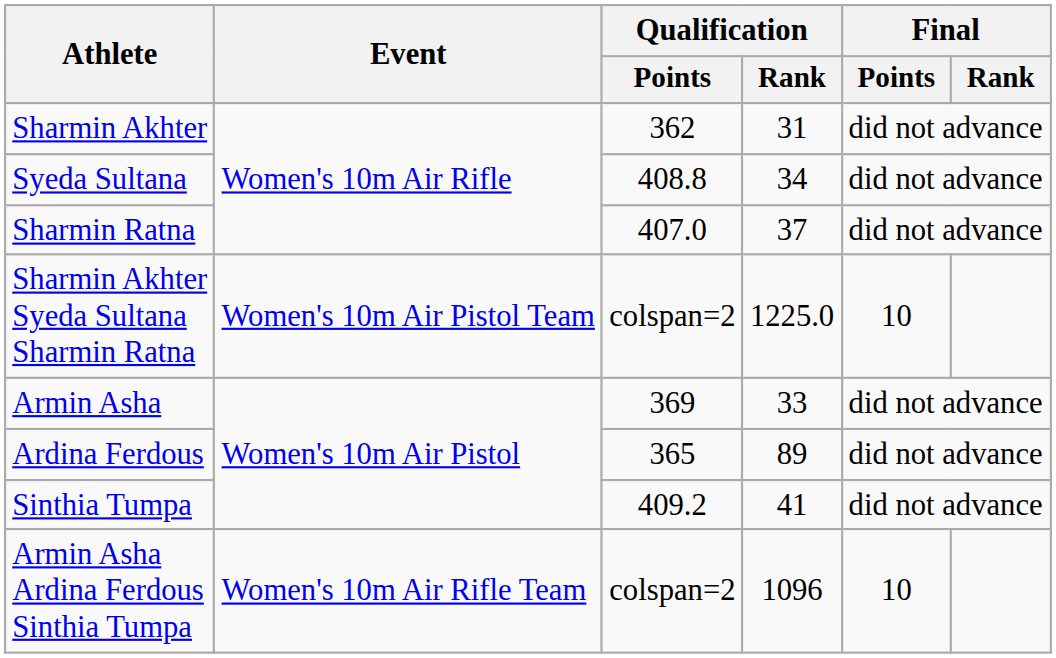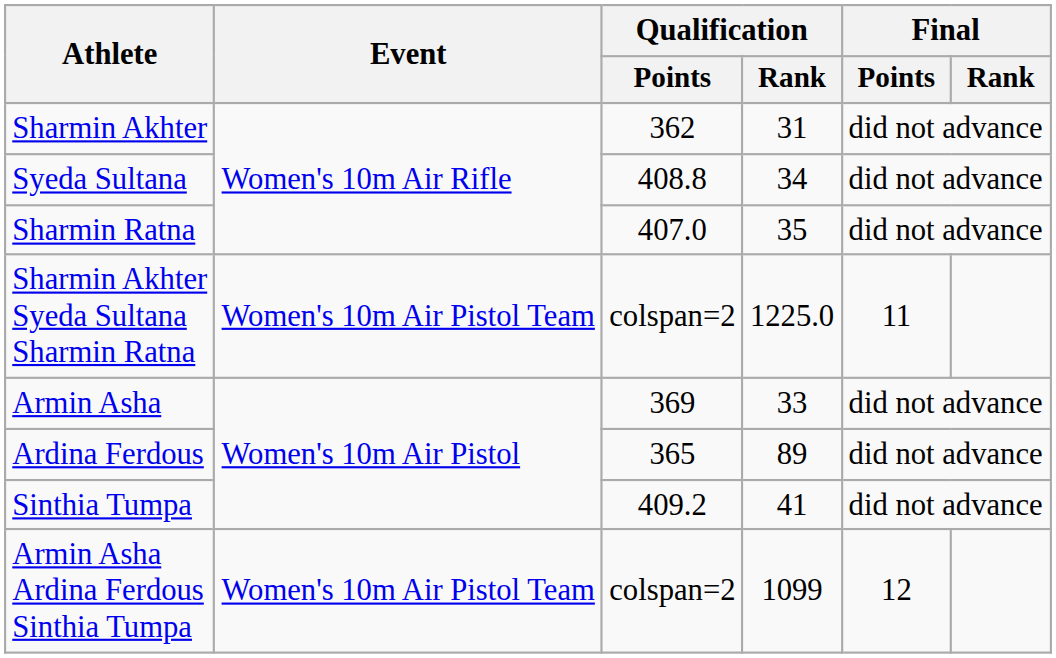(792, 229) 37 -> (792, 229) 35
(896, 316) 10 -> (896, 316) 11
(404, 591) Women's 10m Air Rifle Team -> (408, 591) Women's 10m Air Pistol Team
(792, 591) 1096 -> (792, 591) 1099
(896, 591) 10 -> (896, 591) 12
